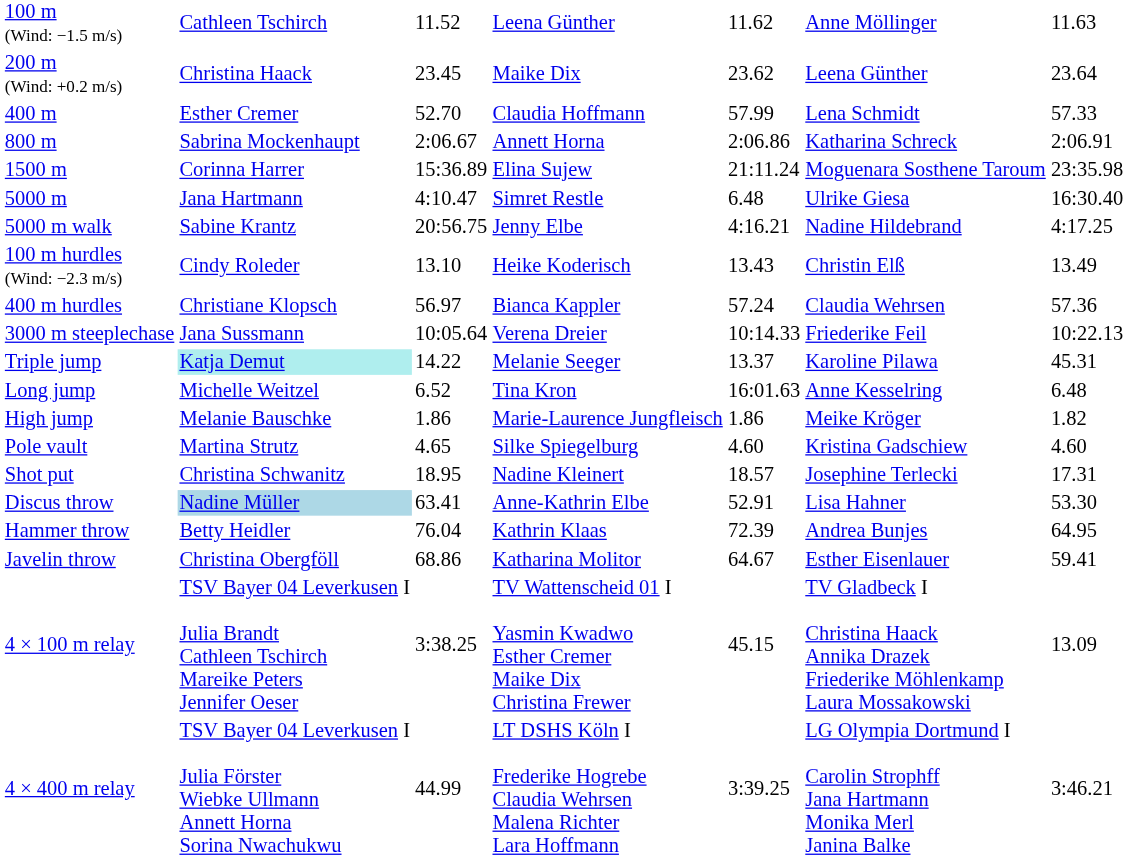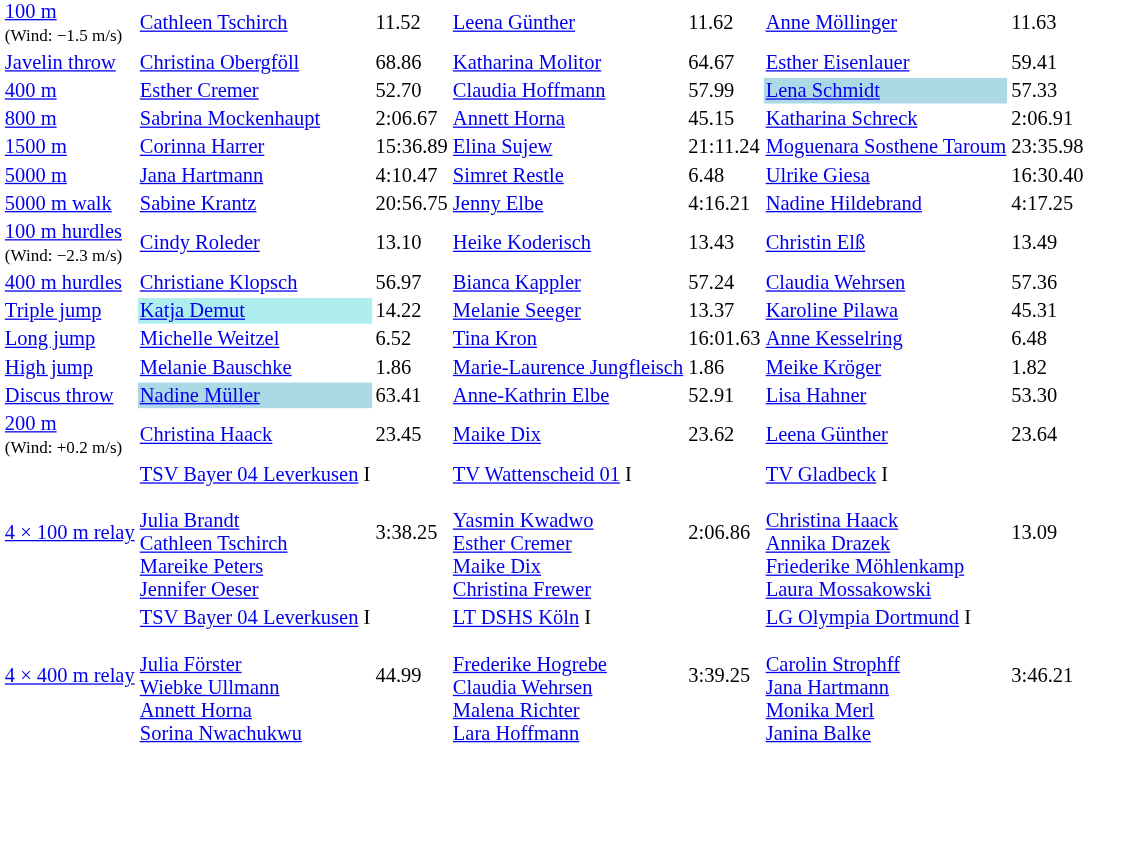rows swapped: (64, 73) <-> (60, 559)
(862, 113) no background -> (823, 90) lightblue background
(759, 141) 2:06.86 -> (711, 118) 45.15
- row: (90, 333)
- row: (46, 446)
- row: (39, 474)
- row: (67, 530)
(751, 644) 45.15 -> (719, 532) 2:06.86
